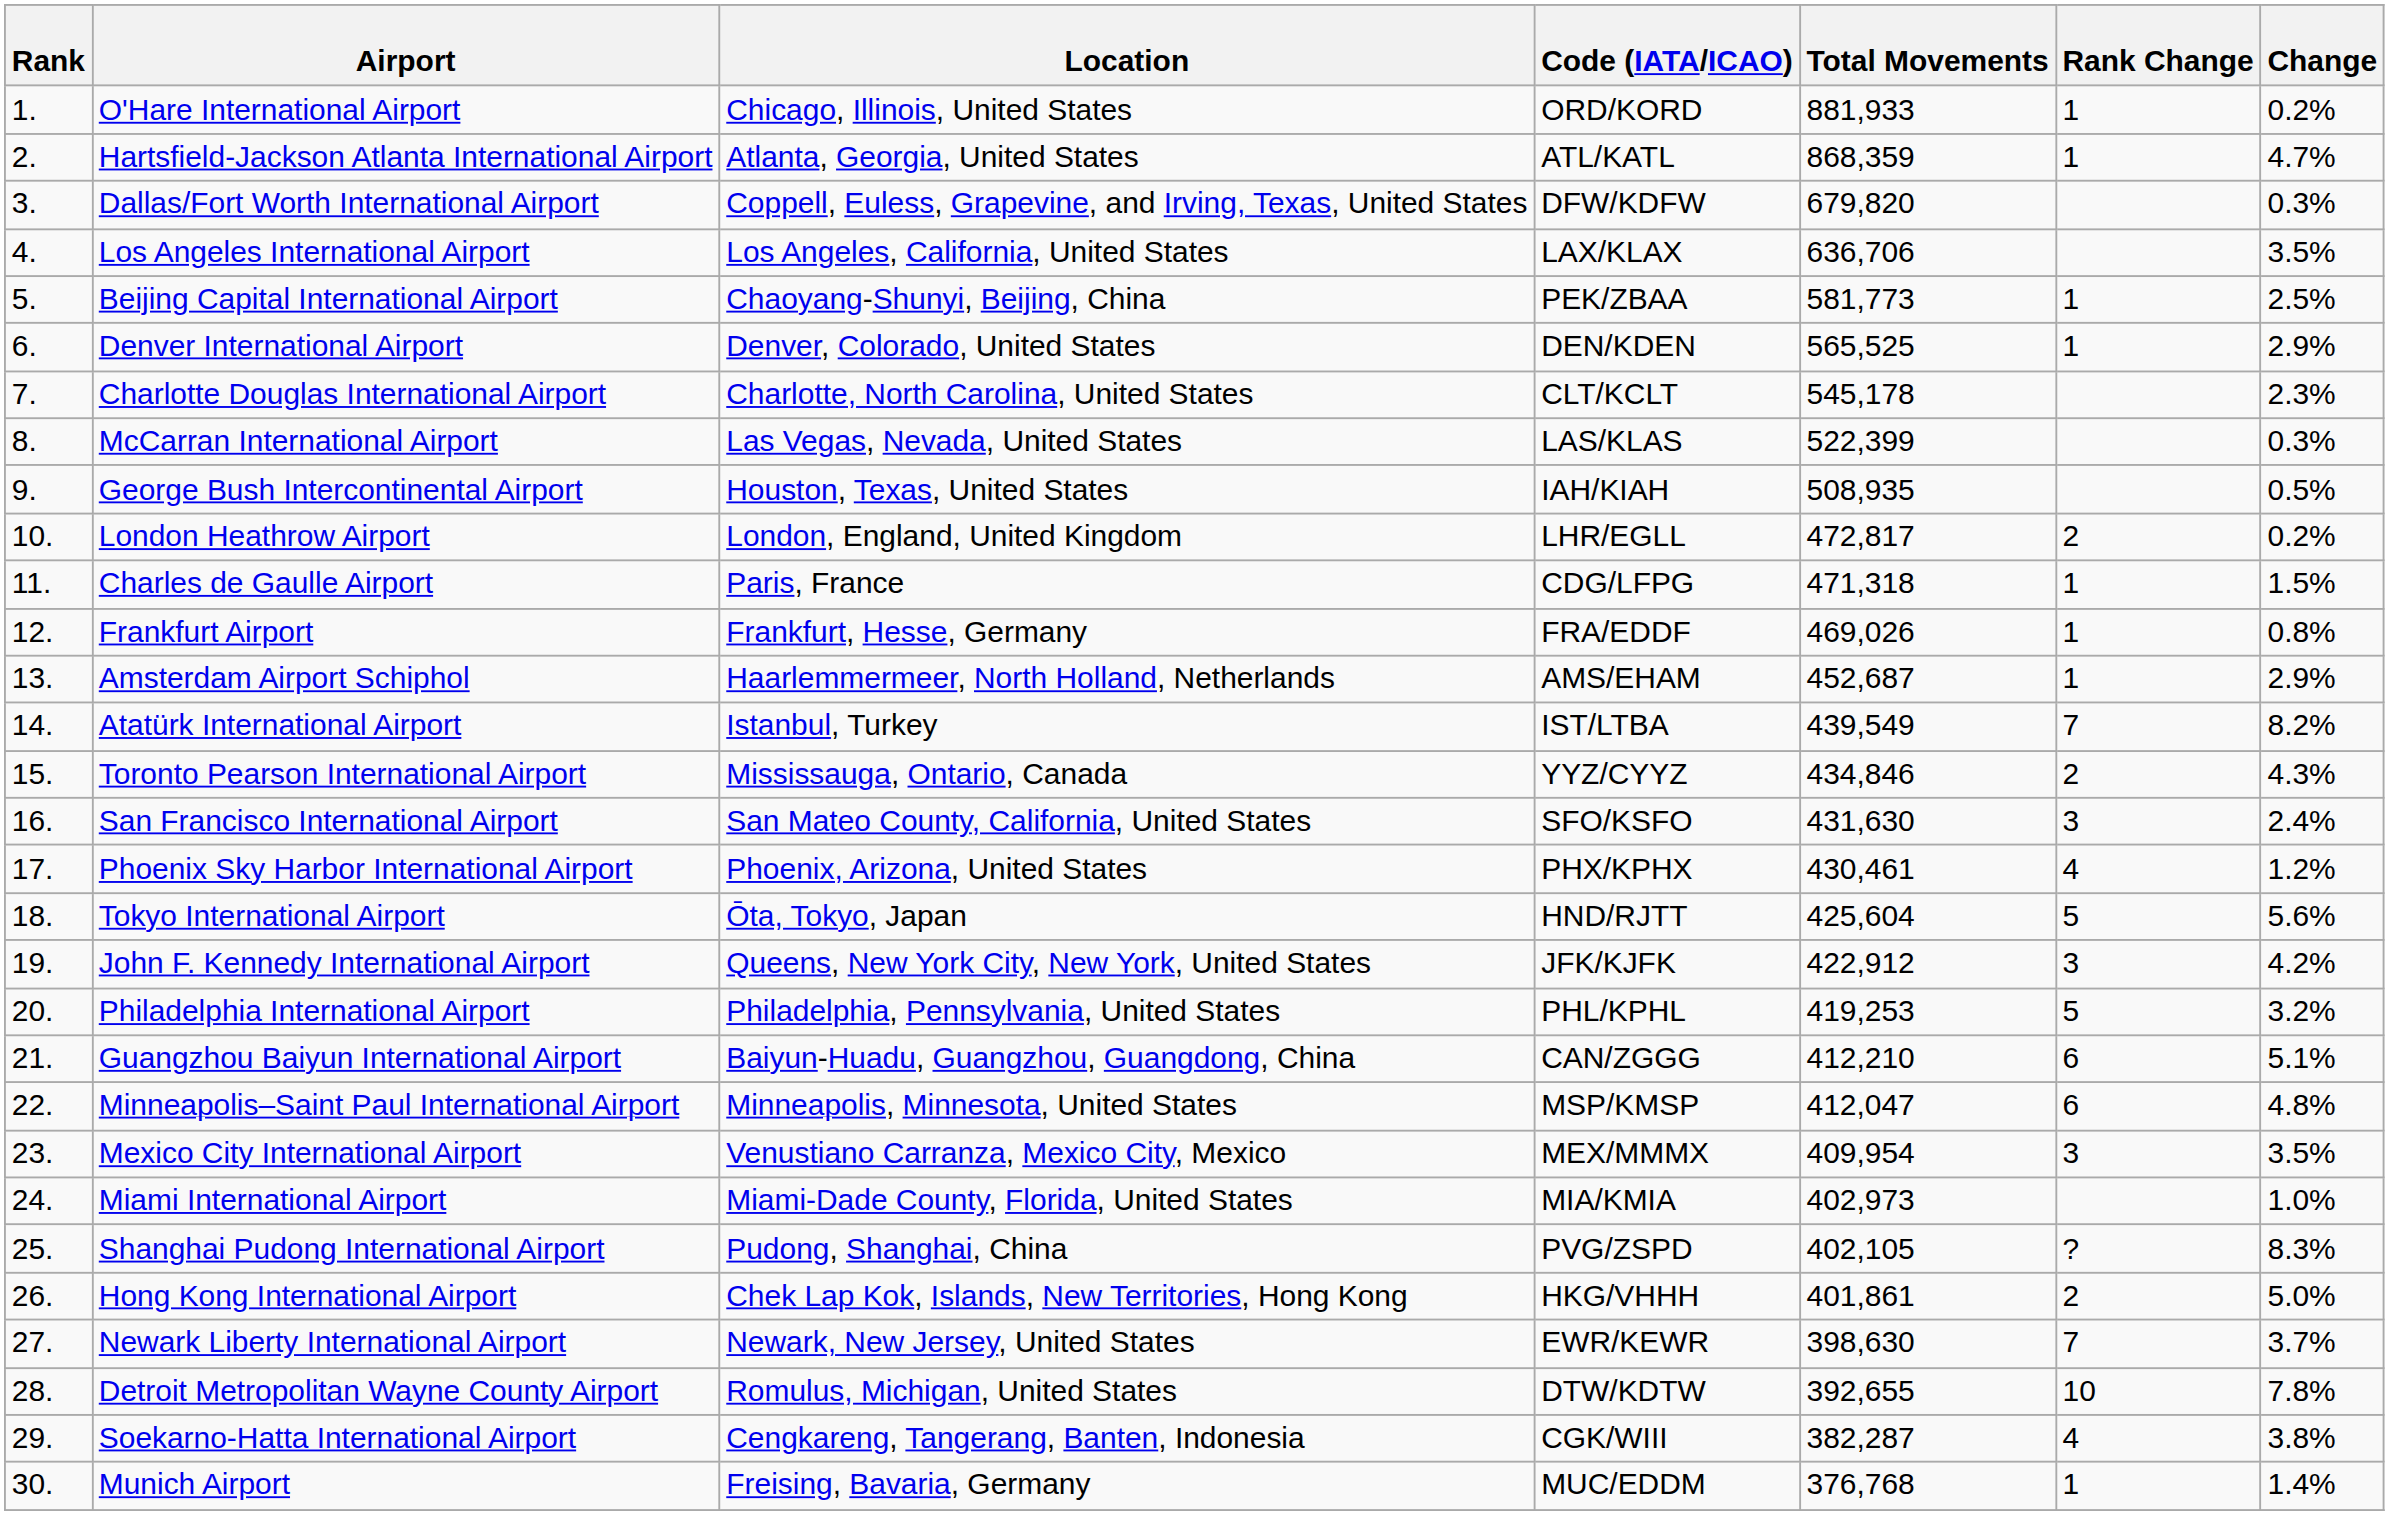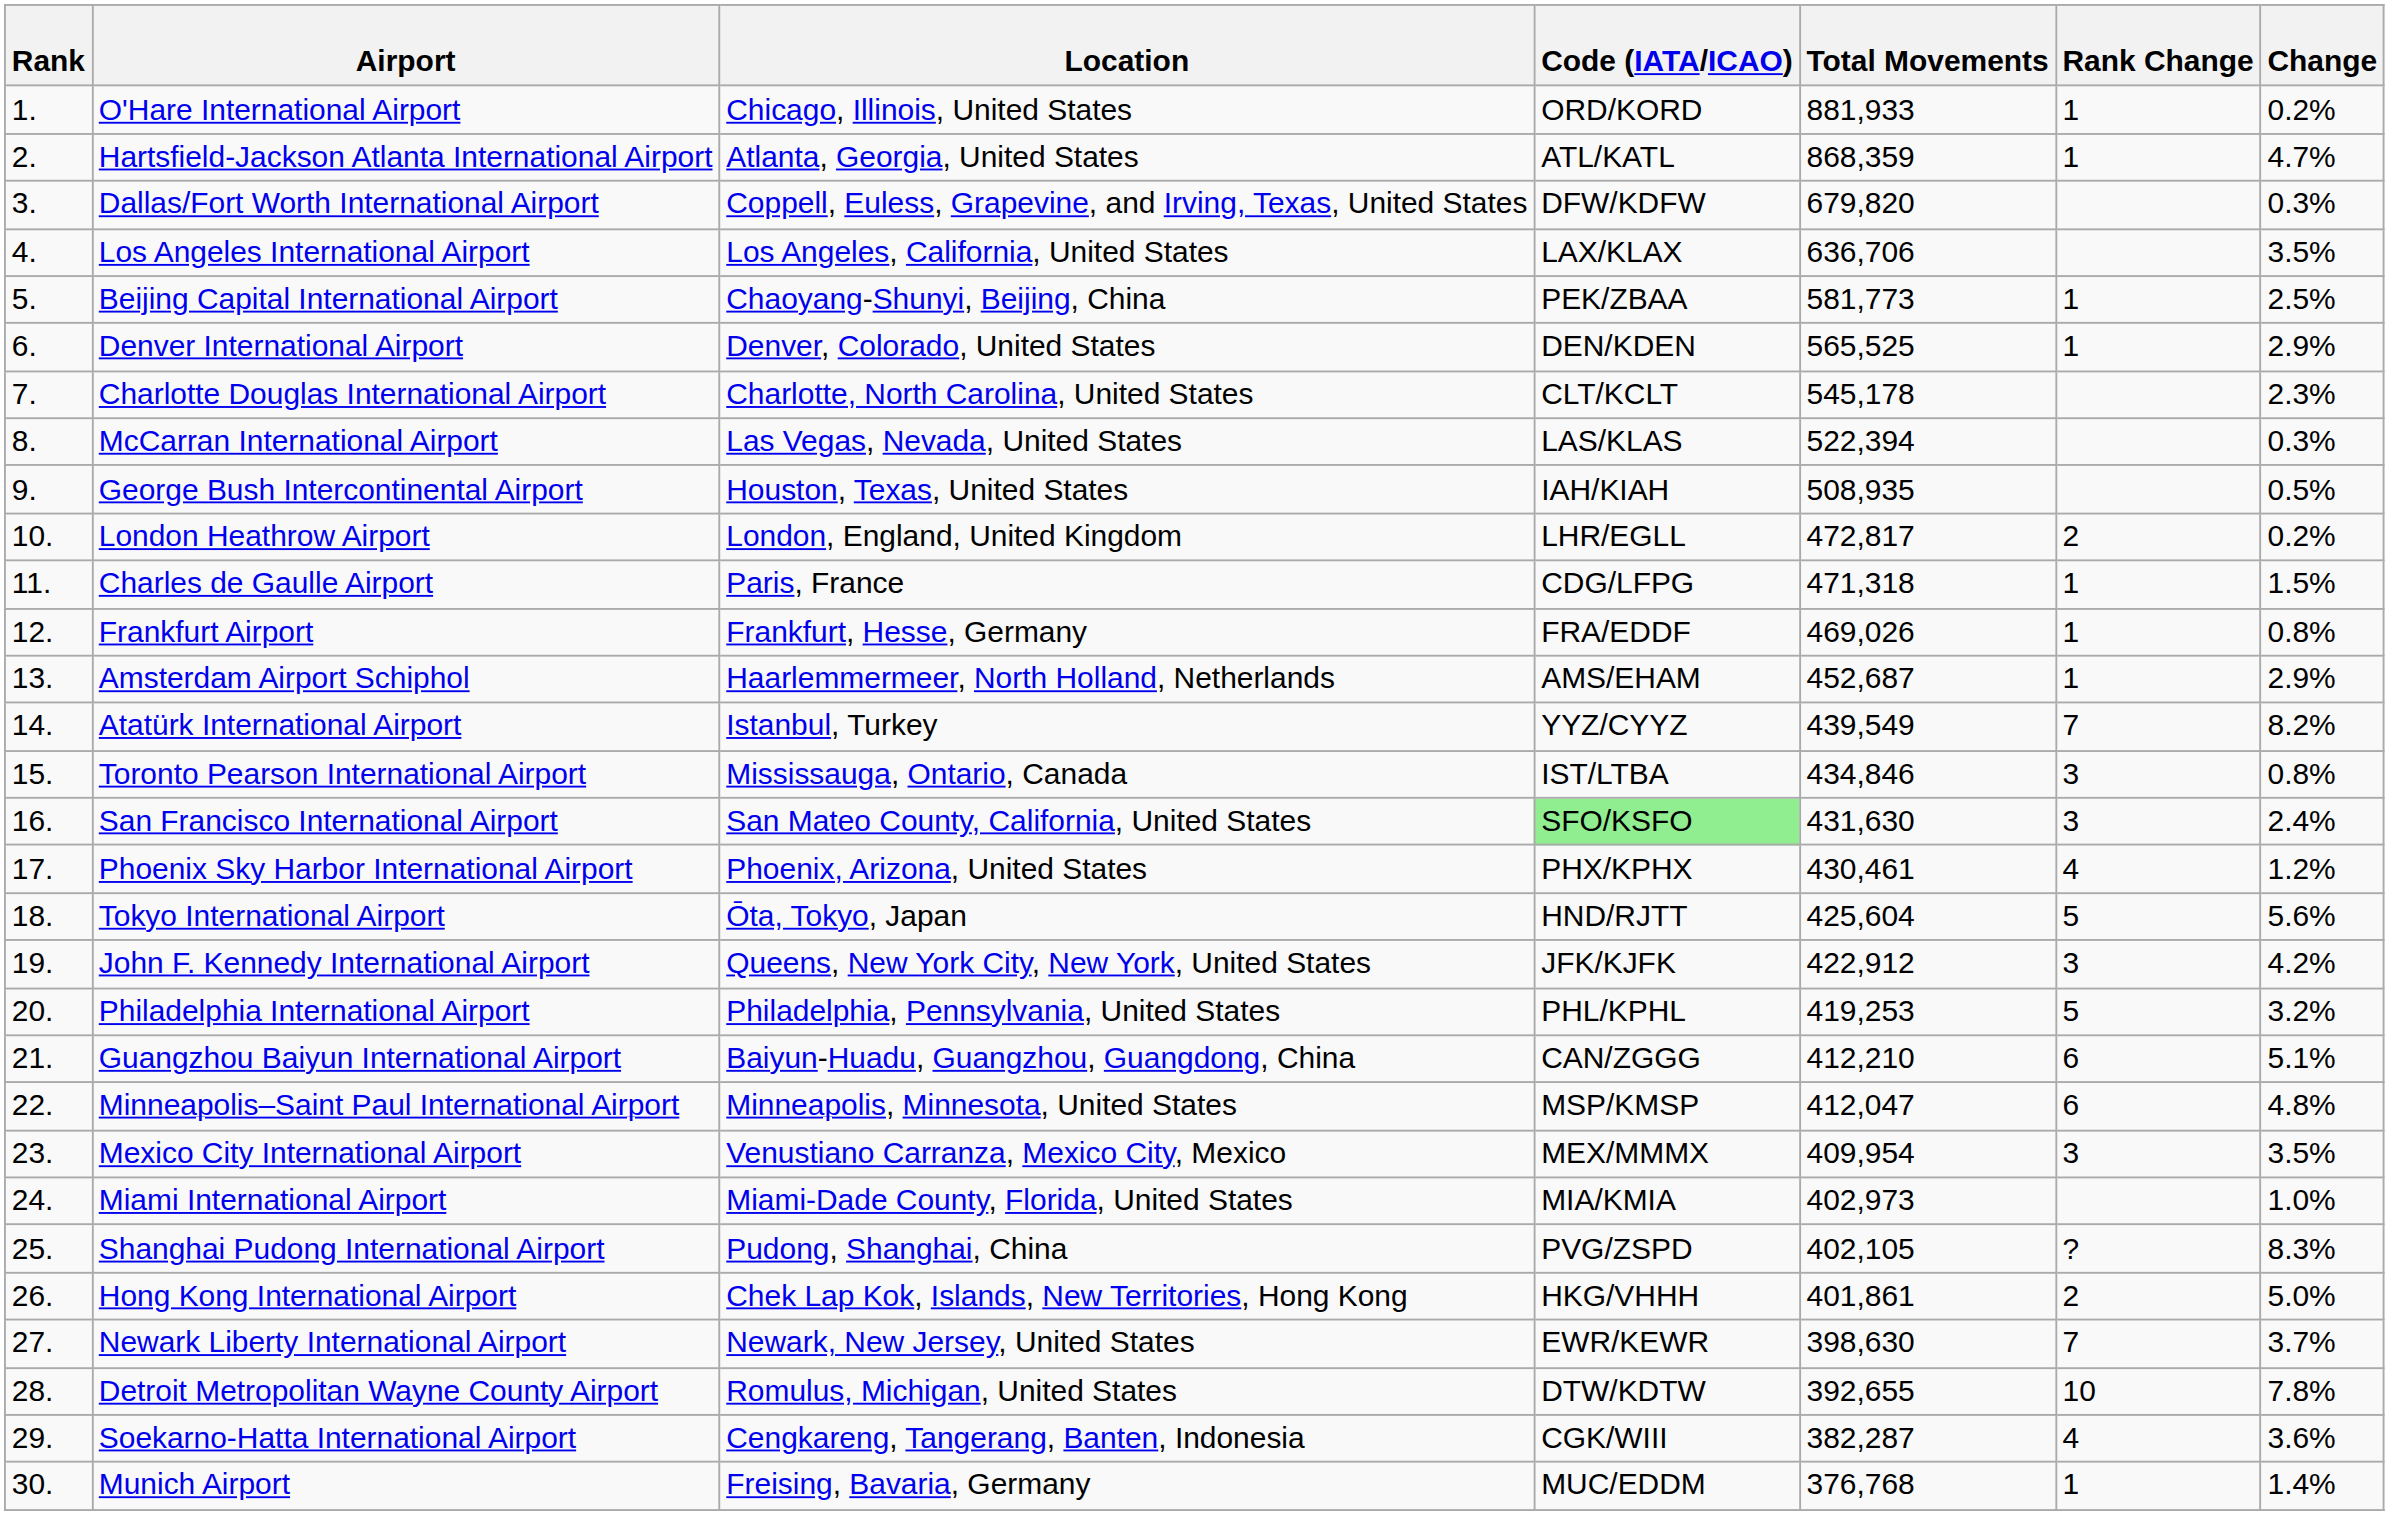(1861, 441) 522,399 -> (1861, 441) 522,394
(1605, 726) IST/LTBA -> (1614, 726) YYZ/CYYZ
(1614, 773) YYZ/CYYZ -> (1605, 773) IST/LTBA
(2071, 773) 2 -> (2071, 773) 3
(2302, 773) 4.3% -> (2302, 773) 0.8%
(1617, 821) no background -> (1617, 821) lightgreen background
(2302, 1437) 3.8% -> (2302, 1437) 3.6%
